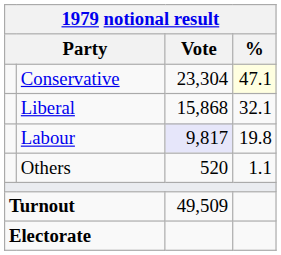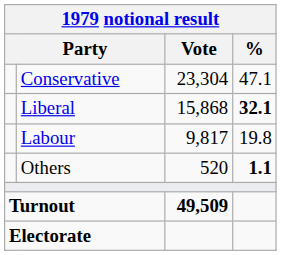(255, 78) lightyellow background -> (255, 78) no background
(255, 108) normal -> (255, 108) bold
(207, 138) lavender background -> (207, 138) no background
(260, 167) normal -> (260, 167) bold
(202, 206) normal -> (202, 206) bold
